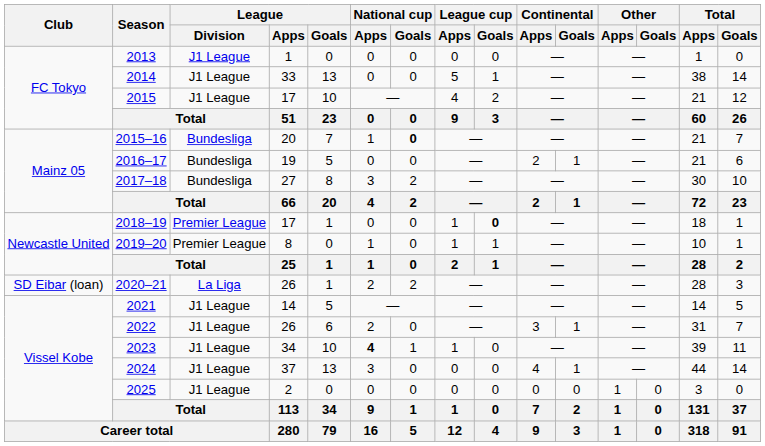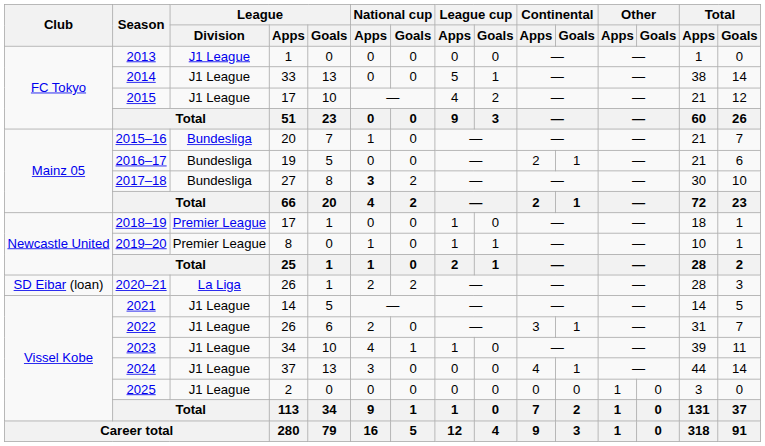(413, 139) bold -> (413, 139) normal
(371, 181) normal -> (371, 181) bold
(495, 222) bold -> (495, 222) normal
(371, 347) bold -> (371, 347) normal
